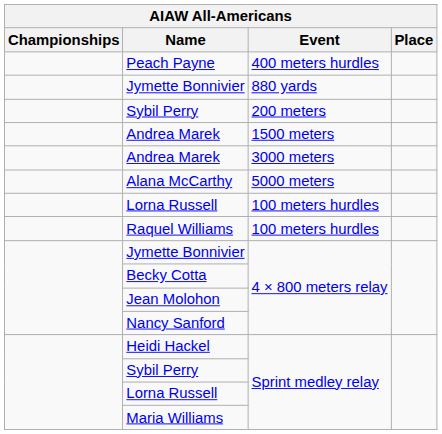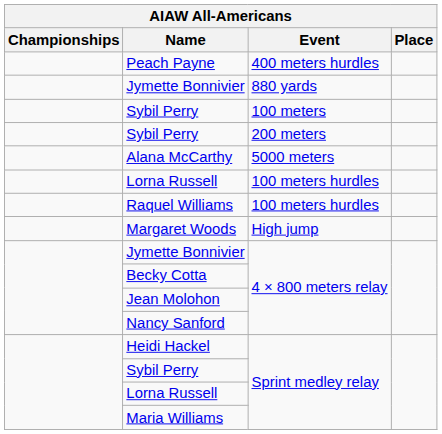+ row: (162, 110)
- row: (173, 134)
- row: (173, 157)
+ row: (181, 228)
